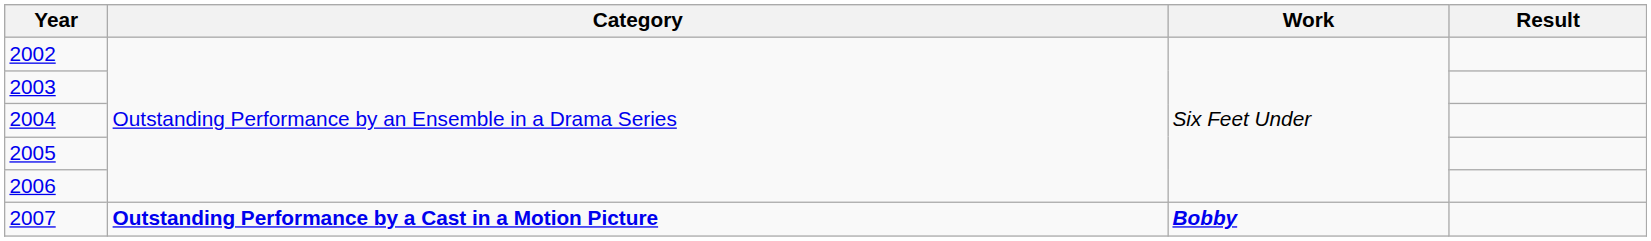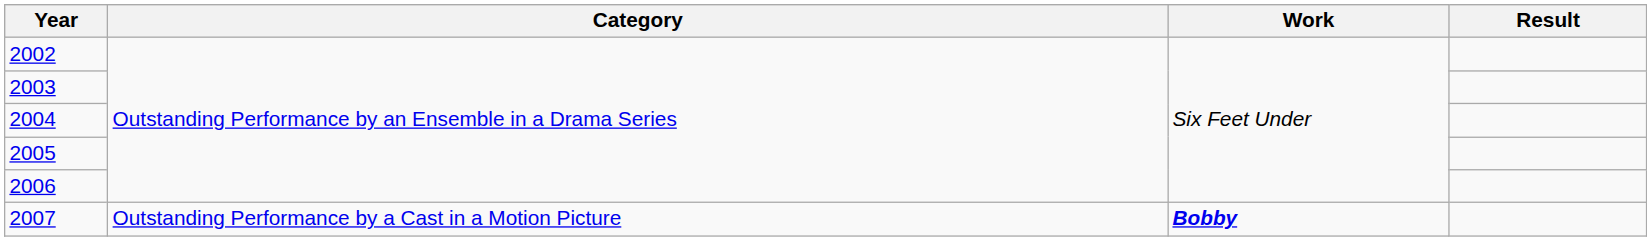(385, 218) bold -> (367, 218) normal
